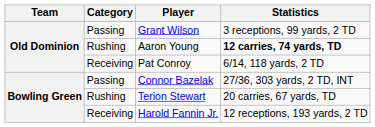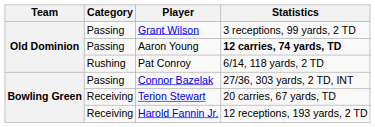(106, 46) Rushing -> (106, 46) Passing
(110, 63) Receiving -> (106, 63) Rushing
(106, 97) Rushing -> (110, 97) Receiving
